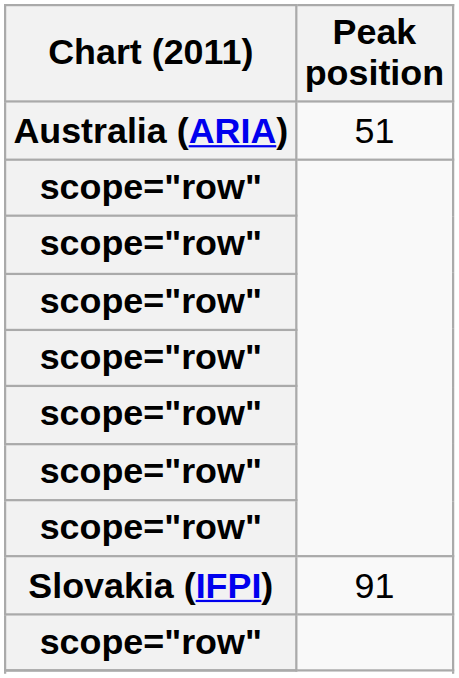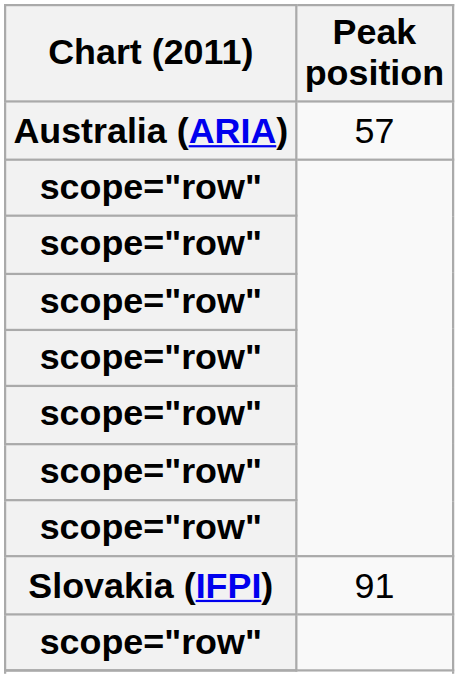(374, 130) 51 -> (374, 130) 57
